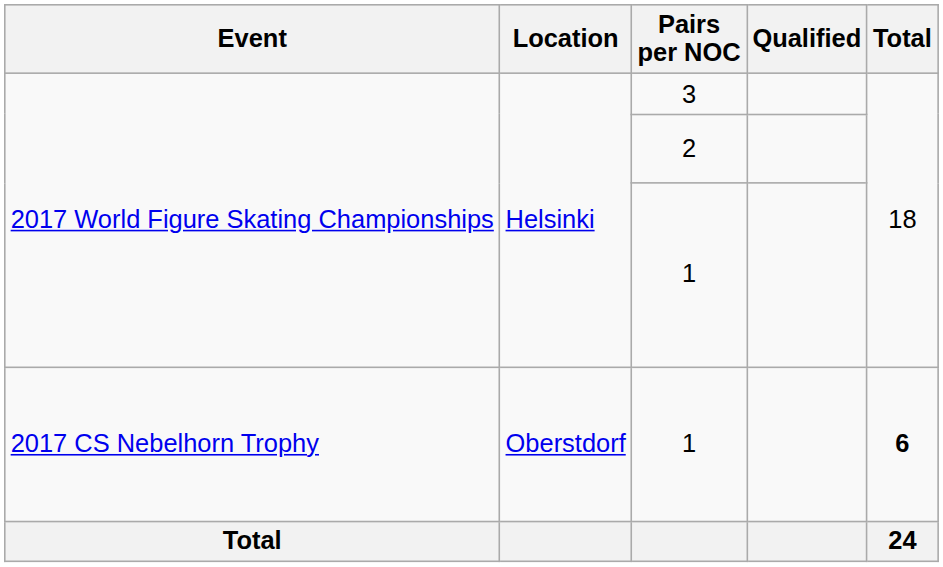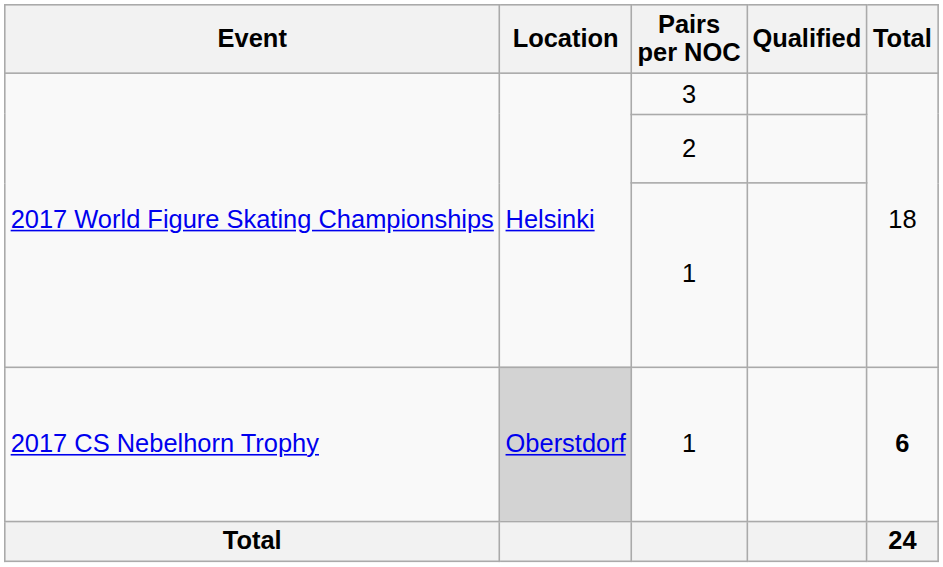(566, 443) no background -> (566, 443) lightgrey background
